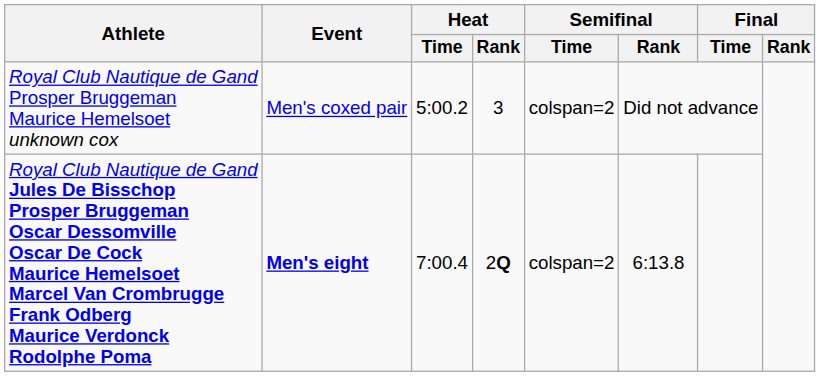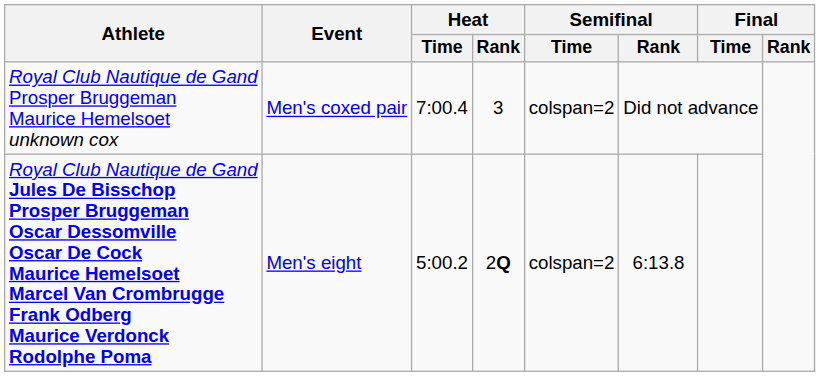(442, 109) 5:00.2 -> (442, 109) 7:00.4
(317, 263) bold -> (314, 263) normal
(442, 263) 7:00.4 -> (442, 263) 5:00.2
